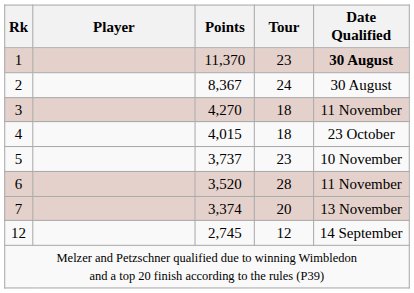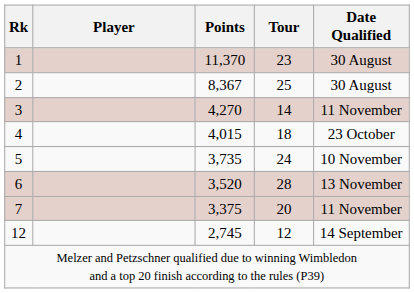(361, 60) bold -> (361, 60) normal
(284, 84) 24 -> (284, 84) 25
(284, 109) 18 -> (284, 109) 14
(225, 158) 3,737 -> (225, 158) 3,735
(284, 158) 23 -> (284, 158) 24
(361, 183) 11 November -> (361, 183) 13 November
(225, 208) 3,374 -> (225, 208) 3,375
(361, 208) 13 November -> (361, 208) 11 November
